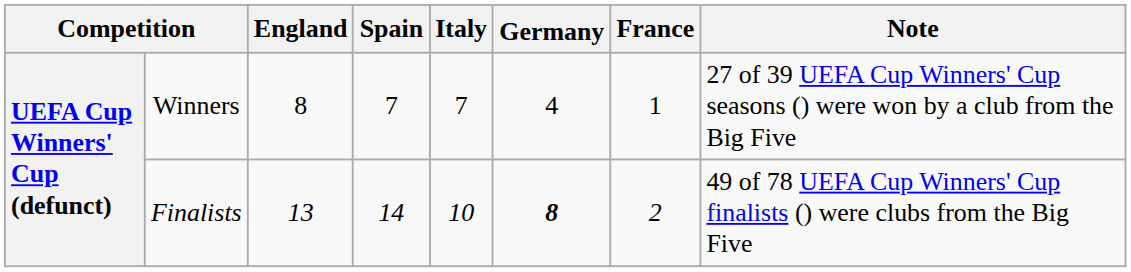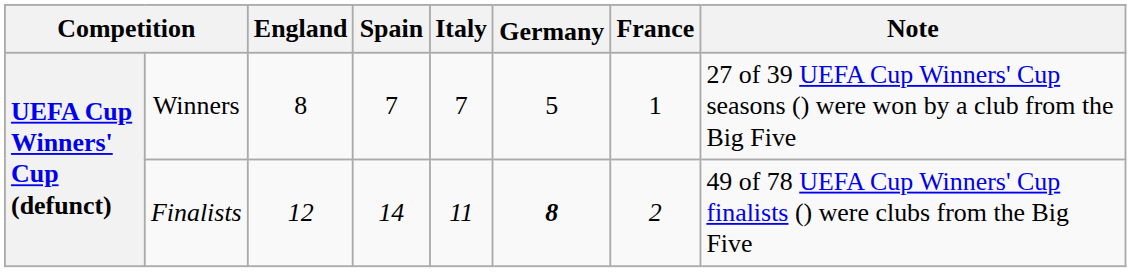(552, 106) 4 -> (552, 106) 5
(301, 212) 13 -> (301, 212) 12
(461, 212) 10 -> (461, 212) 11
